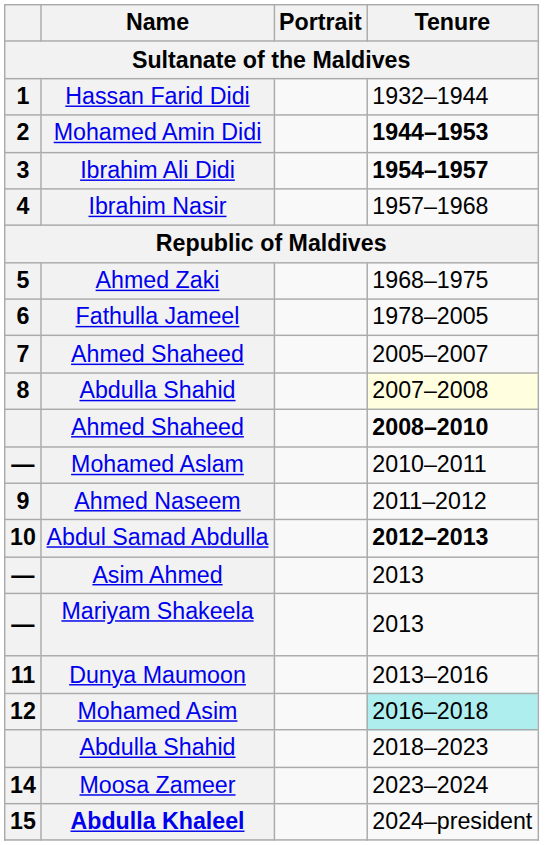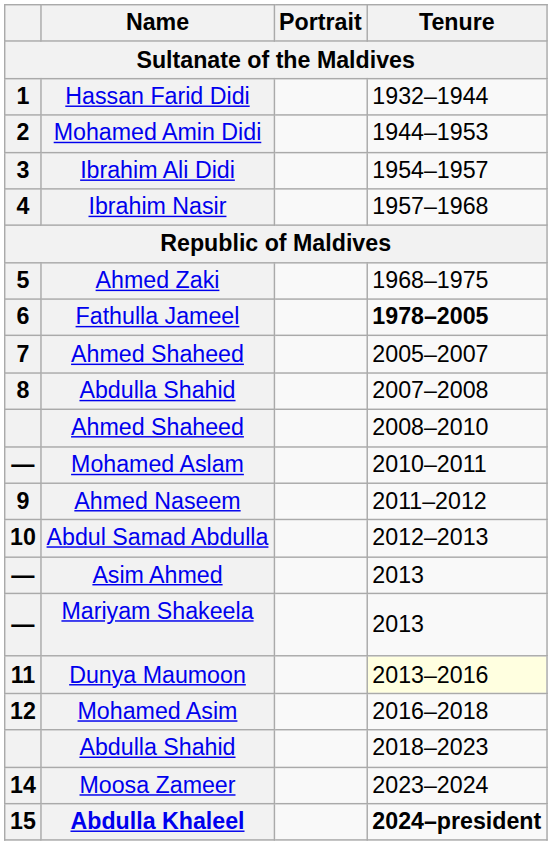(430, 133) bold -> (430, 133) normal
(430, 170) bold -> (430, 170) normal
(430, 317) normal -> (430, 317) bold
(430, 390) lightyellow background -> (430, 390) no background
(430, 427) bold -> (430, 427) normal
(430, 538) bold -> (430, 538) normal
(430, 674) no background -> (430, 674) lightyellow background
(430, 711) paleturquoise background -> (430, 711) no background
(452, 821) normal -> (457, 821) bold
